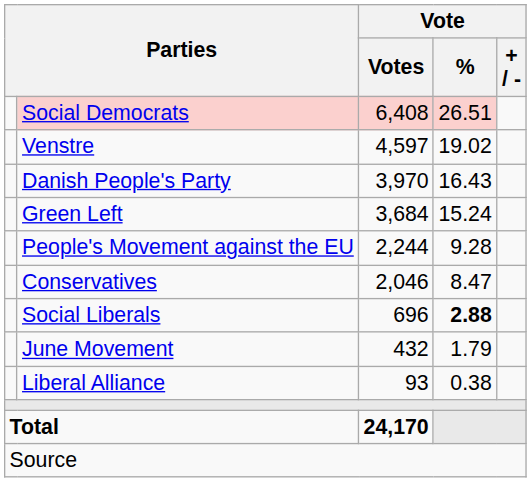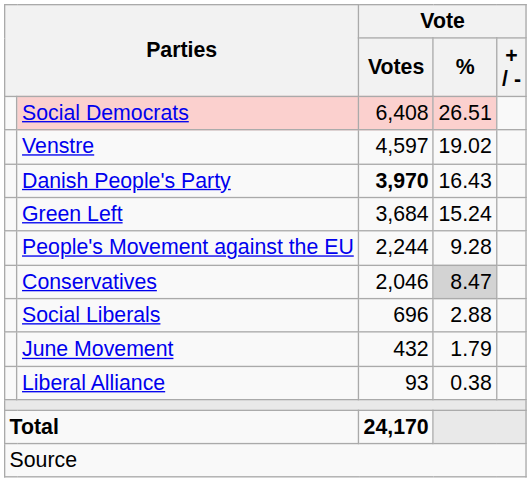(402, 180) normal -> (402, 180) bold
(471, 281) no background -> (471, 281) lightgrey background
(471, 315) bold -> (471, 315) normal
